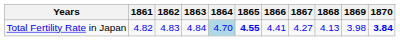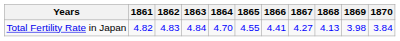(223, 28) lightblue background -> (223, 28) no background
(250, 28) bold -> (250, 28) normal
(383, 28) bold -> (383, 28) normal
